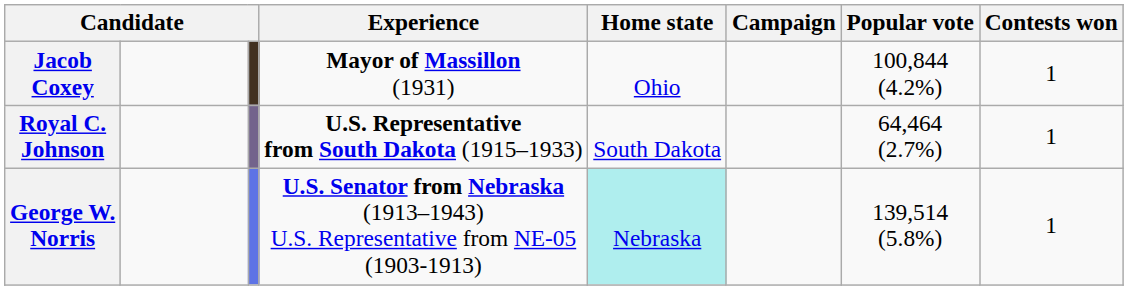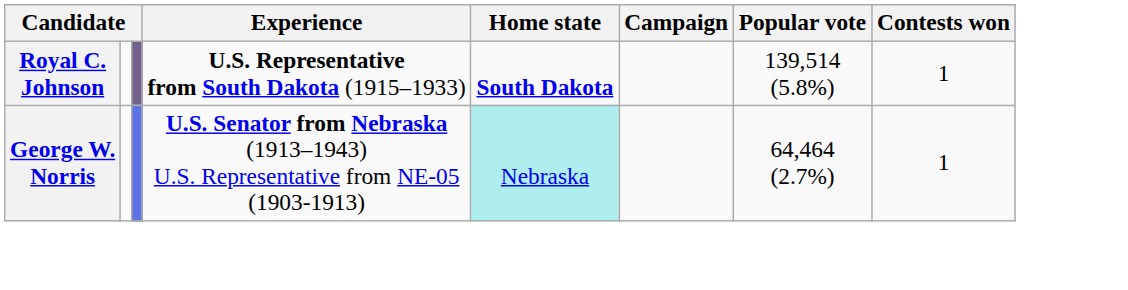- row: (63, 73)
(657, 149) normal -> (545, 86) bold
(910, 136) 64,464 (2.7%) -> (803, 73) 139,514 (5.8%)
(910, 226) 139,514 (5.8%) -> (803, 162) 64,464 (2.7%)
